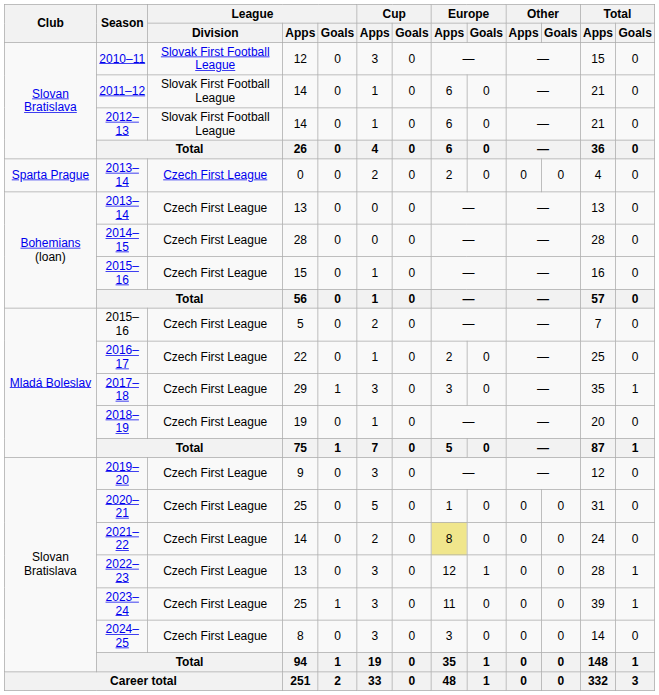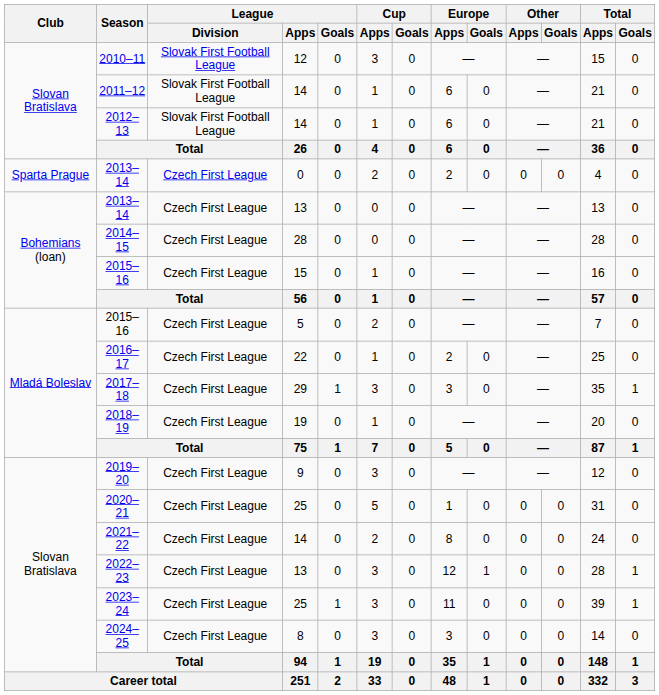(449, 538) khaki background -> (449, 538) no background
